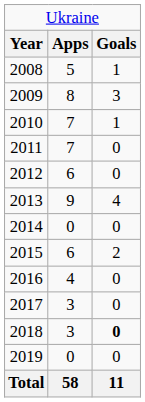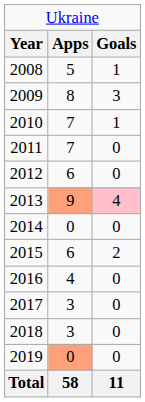(70, 200) no background -> (70, 200) lightsalmon background
(116, 200) no background -> (116, 200) pink background
(116, 331) bold -> (116, 331) normal
(70, 357) no background -> (70, 357) lightsalmon background
